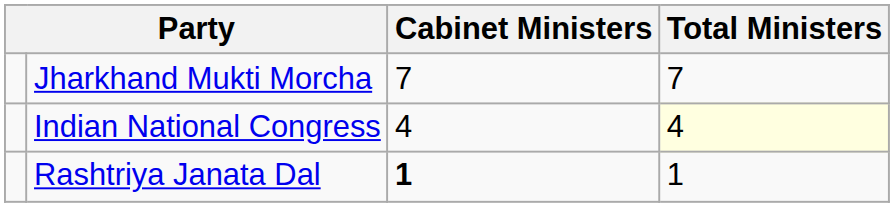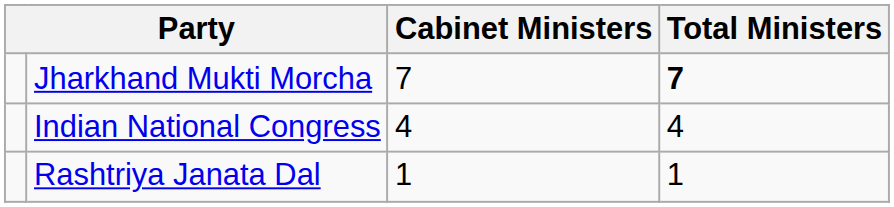(675, 77) normal -> (675, 77) bold
(675, 126) lightyellow background -> (675, 126) no background
(404, 175) bold -> (404, 175) normal
